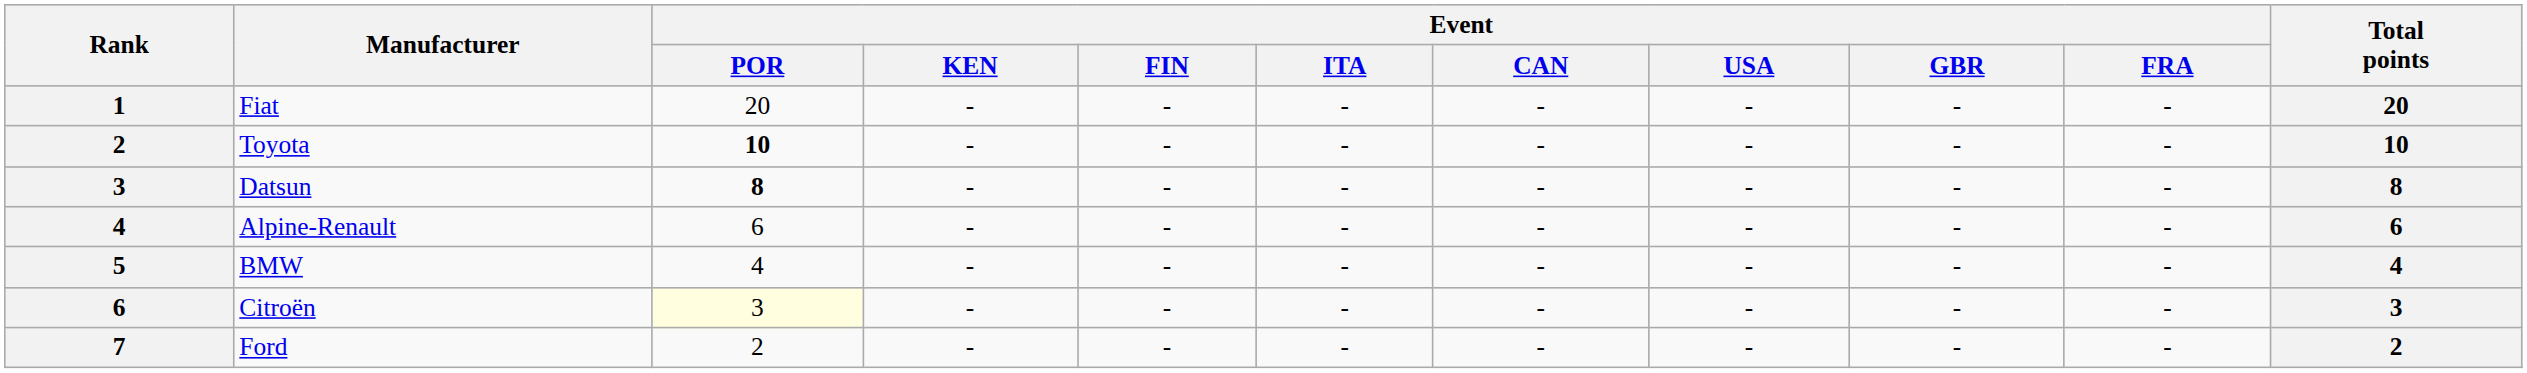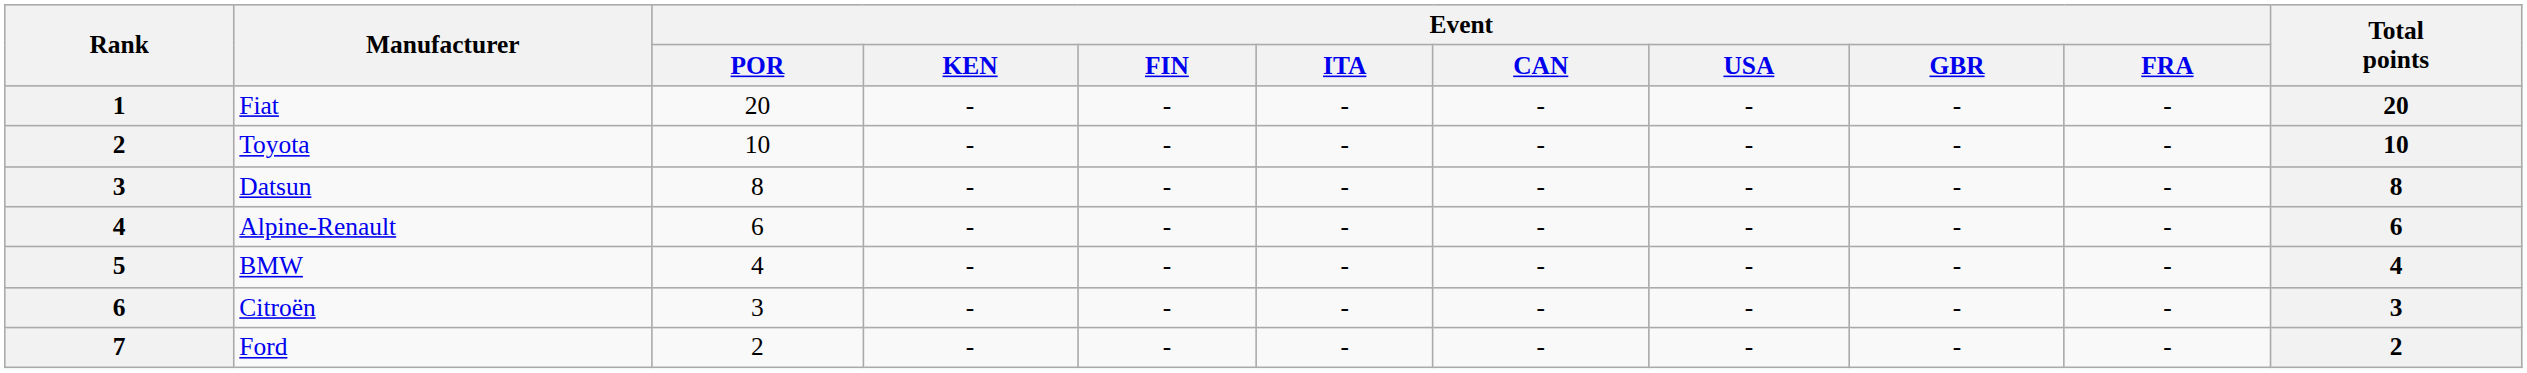(757, 145) bold -> (757, 145) normal
(757, 186) bold -> (757, 186) normal
(757, 307) lightyellow background -> (757, 307) no background
